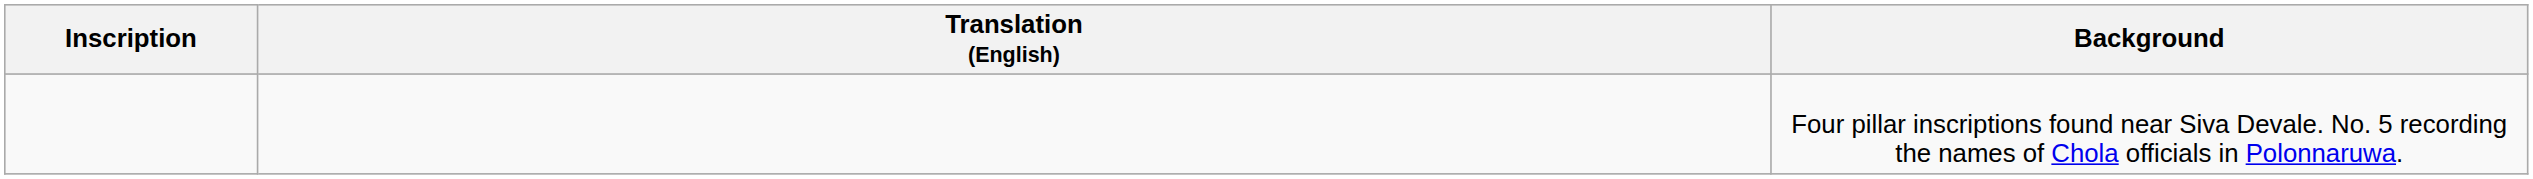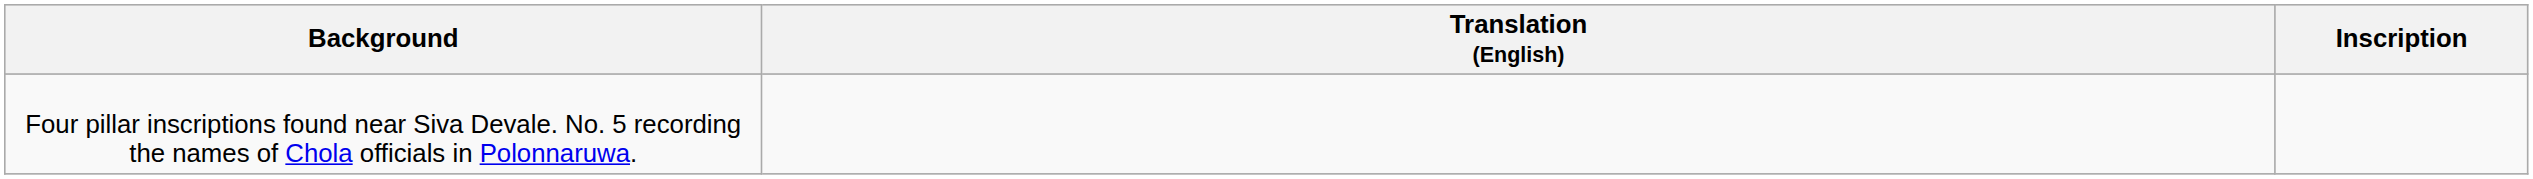columns swapped: (2149, 39) <-> (131, 39)
